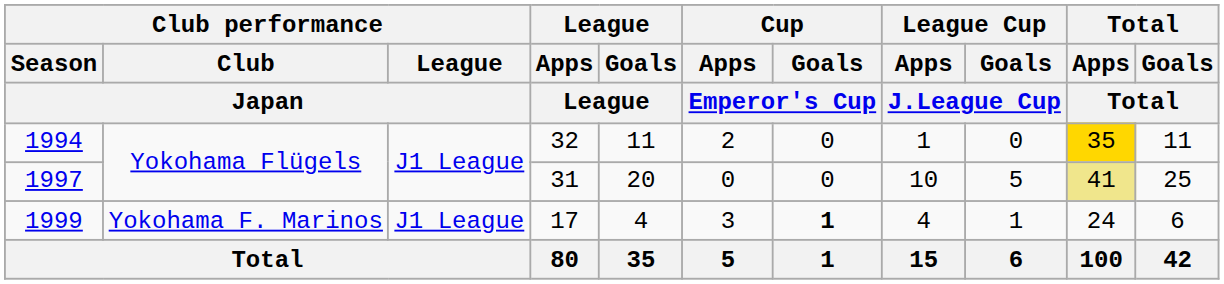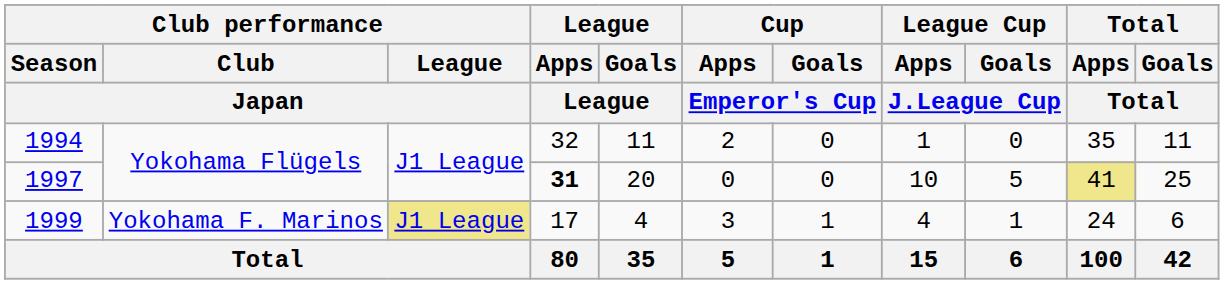(1101, 142) gold background -> (1101, 142) no background
(565, 181) normal -> (565, 181) bold
(459, 221) no background -> (459, 221) khaki background
(827, 221) bold -> (827, 221) normal
